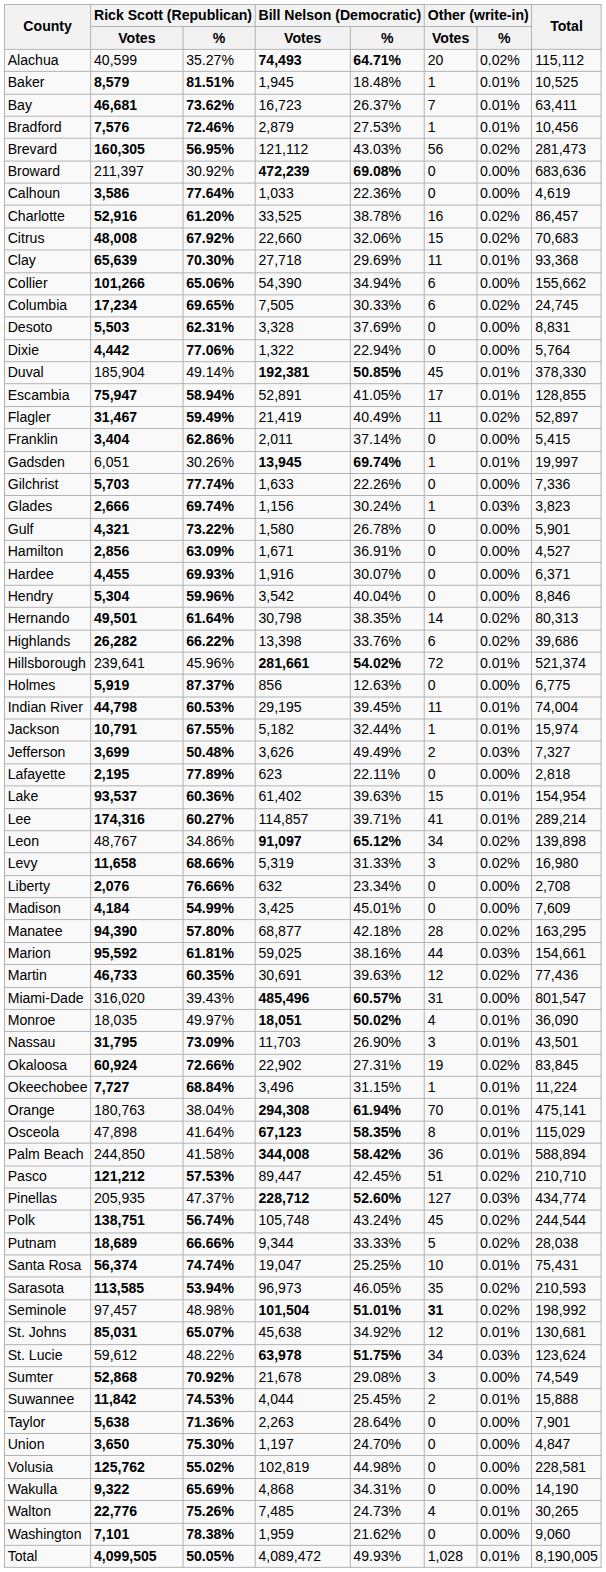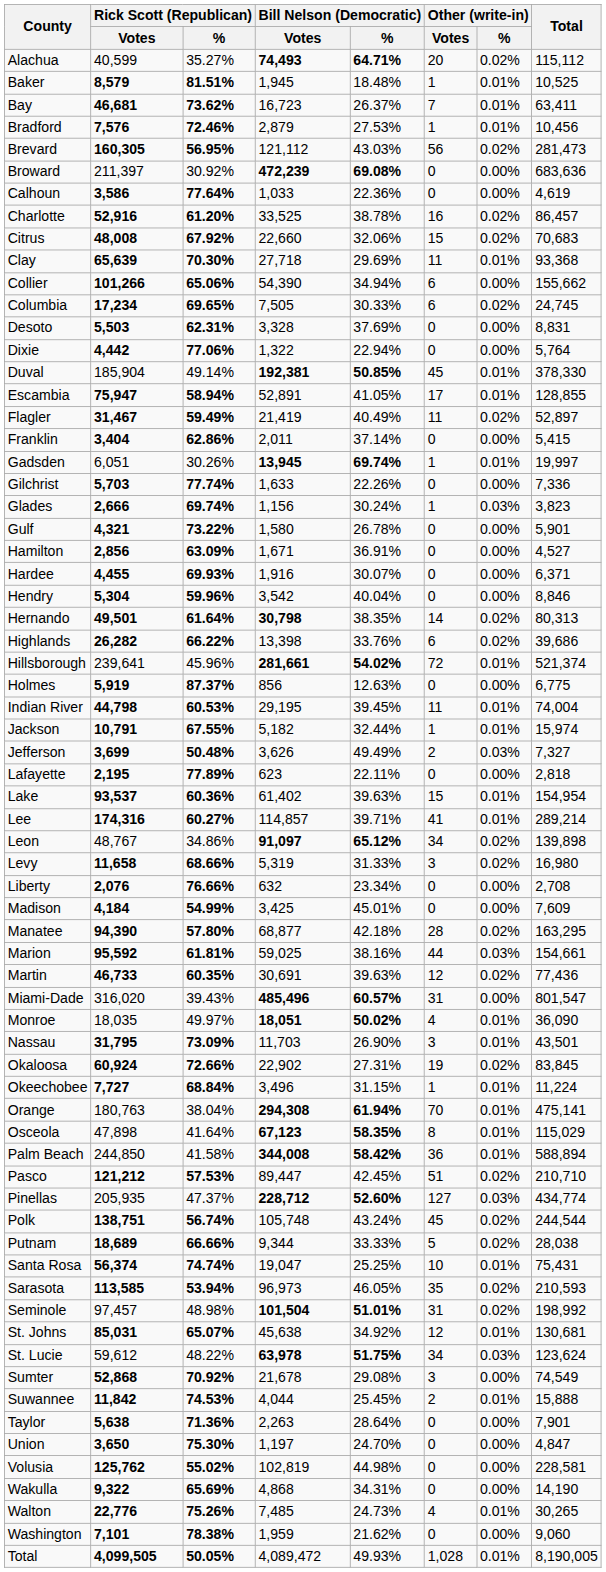(280, 618) normal -> (280, 618) bold
(436, 1310) bold -> (436, 1310) normal
